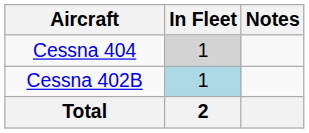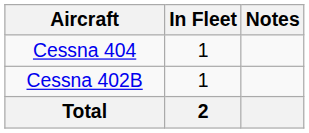(203, 50) lightgrey background -> (203, 50) no background
(203, 81) lightblue background -> (203, 81) no background
